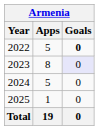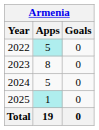(48, 47) no background -> (48, 47) paleturquoise background
(78, 47) bold -> (78, 47) normal
(78, 64) lavender background -> (78, 64) no background
(48, 99) no background -> (48, 99) paleturquoise background
